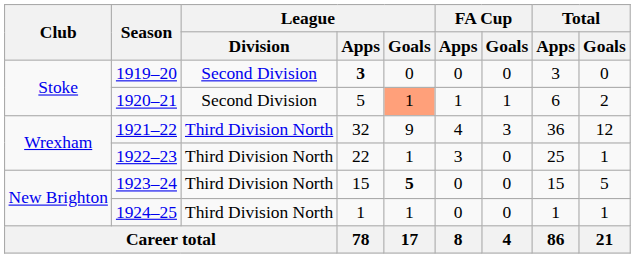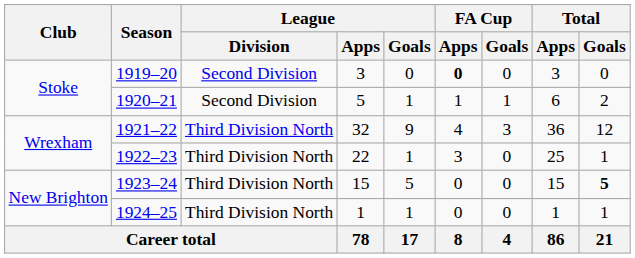(361, 73) bold -> (361, 73) normal
(458, 73) normal -> (458, 73) bold
(409, 101) lightsalmon background -> (409, 101) no background
(409, 184) bold -> (409, 184) normal
(604, 184) normal -> (604, 184) bold
